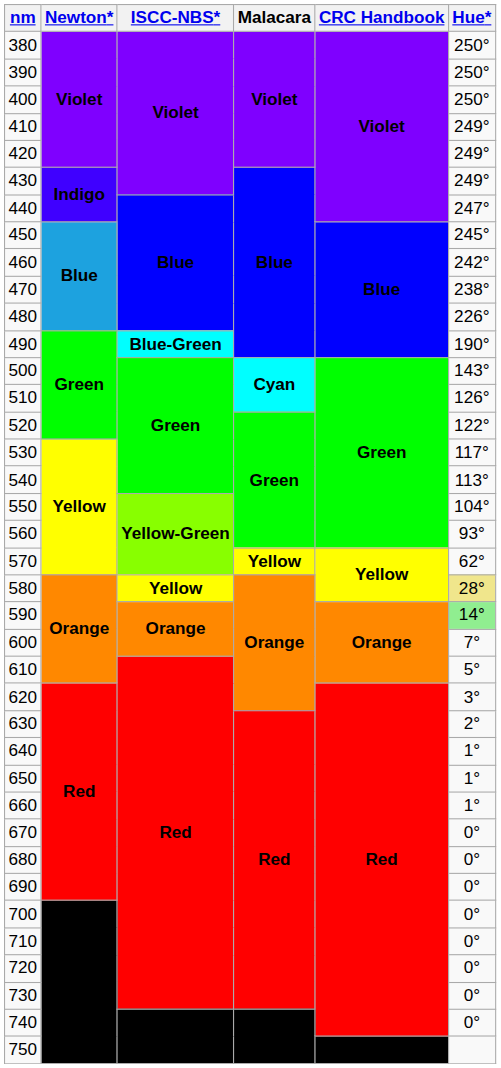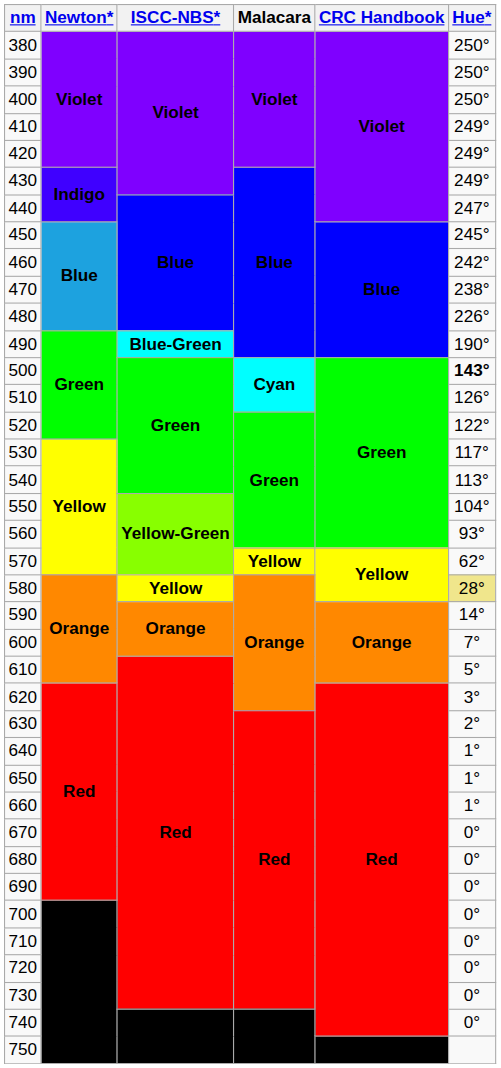(472, 371) normal -> (472, 371) bold
(472, 615) lightgreen background -> (472, 615) no background
